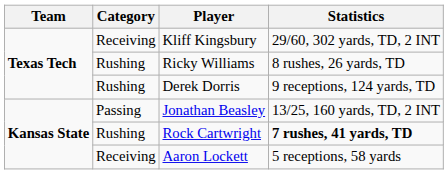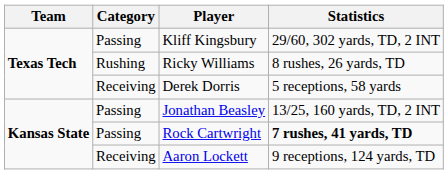(126, 40) Receiving -> (119, 40) Passing
(121, 86) Rushing -> (126, 86) Receiving
(354, 86) 9 receptions, 124 yards, TD -> (336, 86) 5 receptions, 58 yards
(121, 133) Rushing -> (119, 133) Passing
(336, 156) 5 receptions, 58 yards -> (354, 156) 9 receptions, 124 yards, TD
